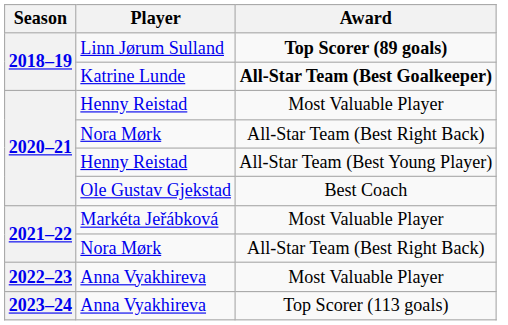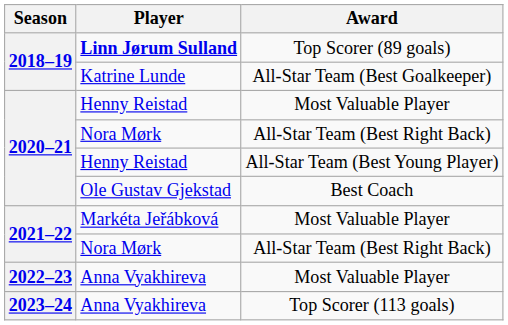(152, 47) normal -> (159, 47) bold
(366, 47) bold -> (372, 47) normal
(366, 76) bold -> (372, 76) normal
